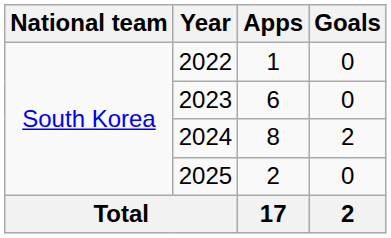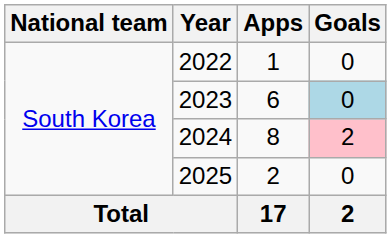(348, 99) no background -> (348, 99) lightblue background
(348, 137) no background -> (348, 137) pink background
